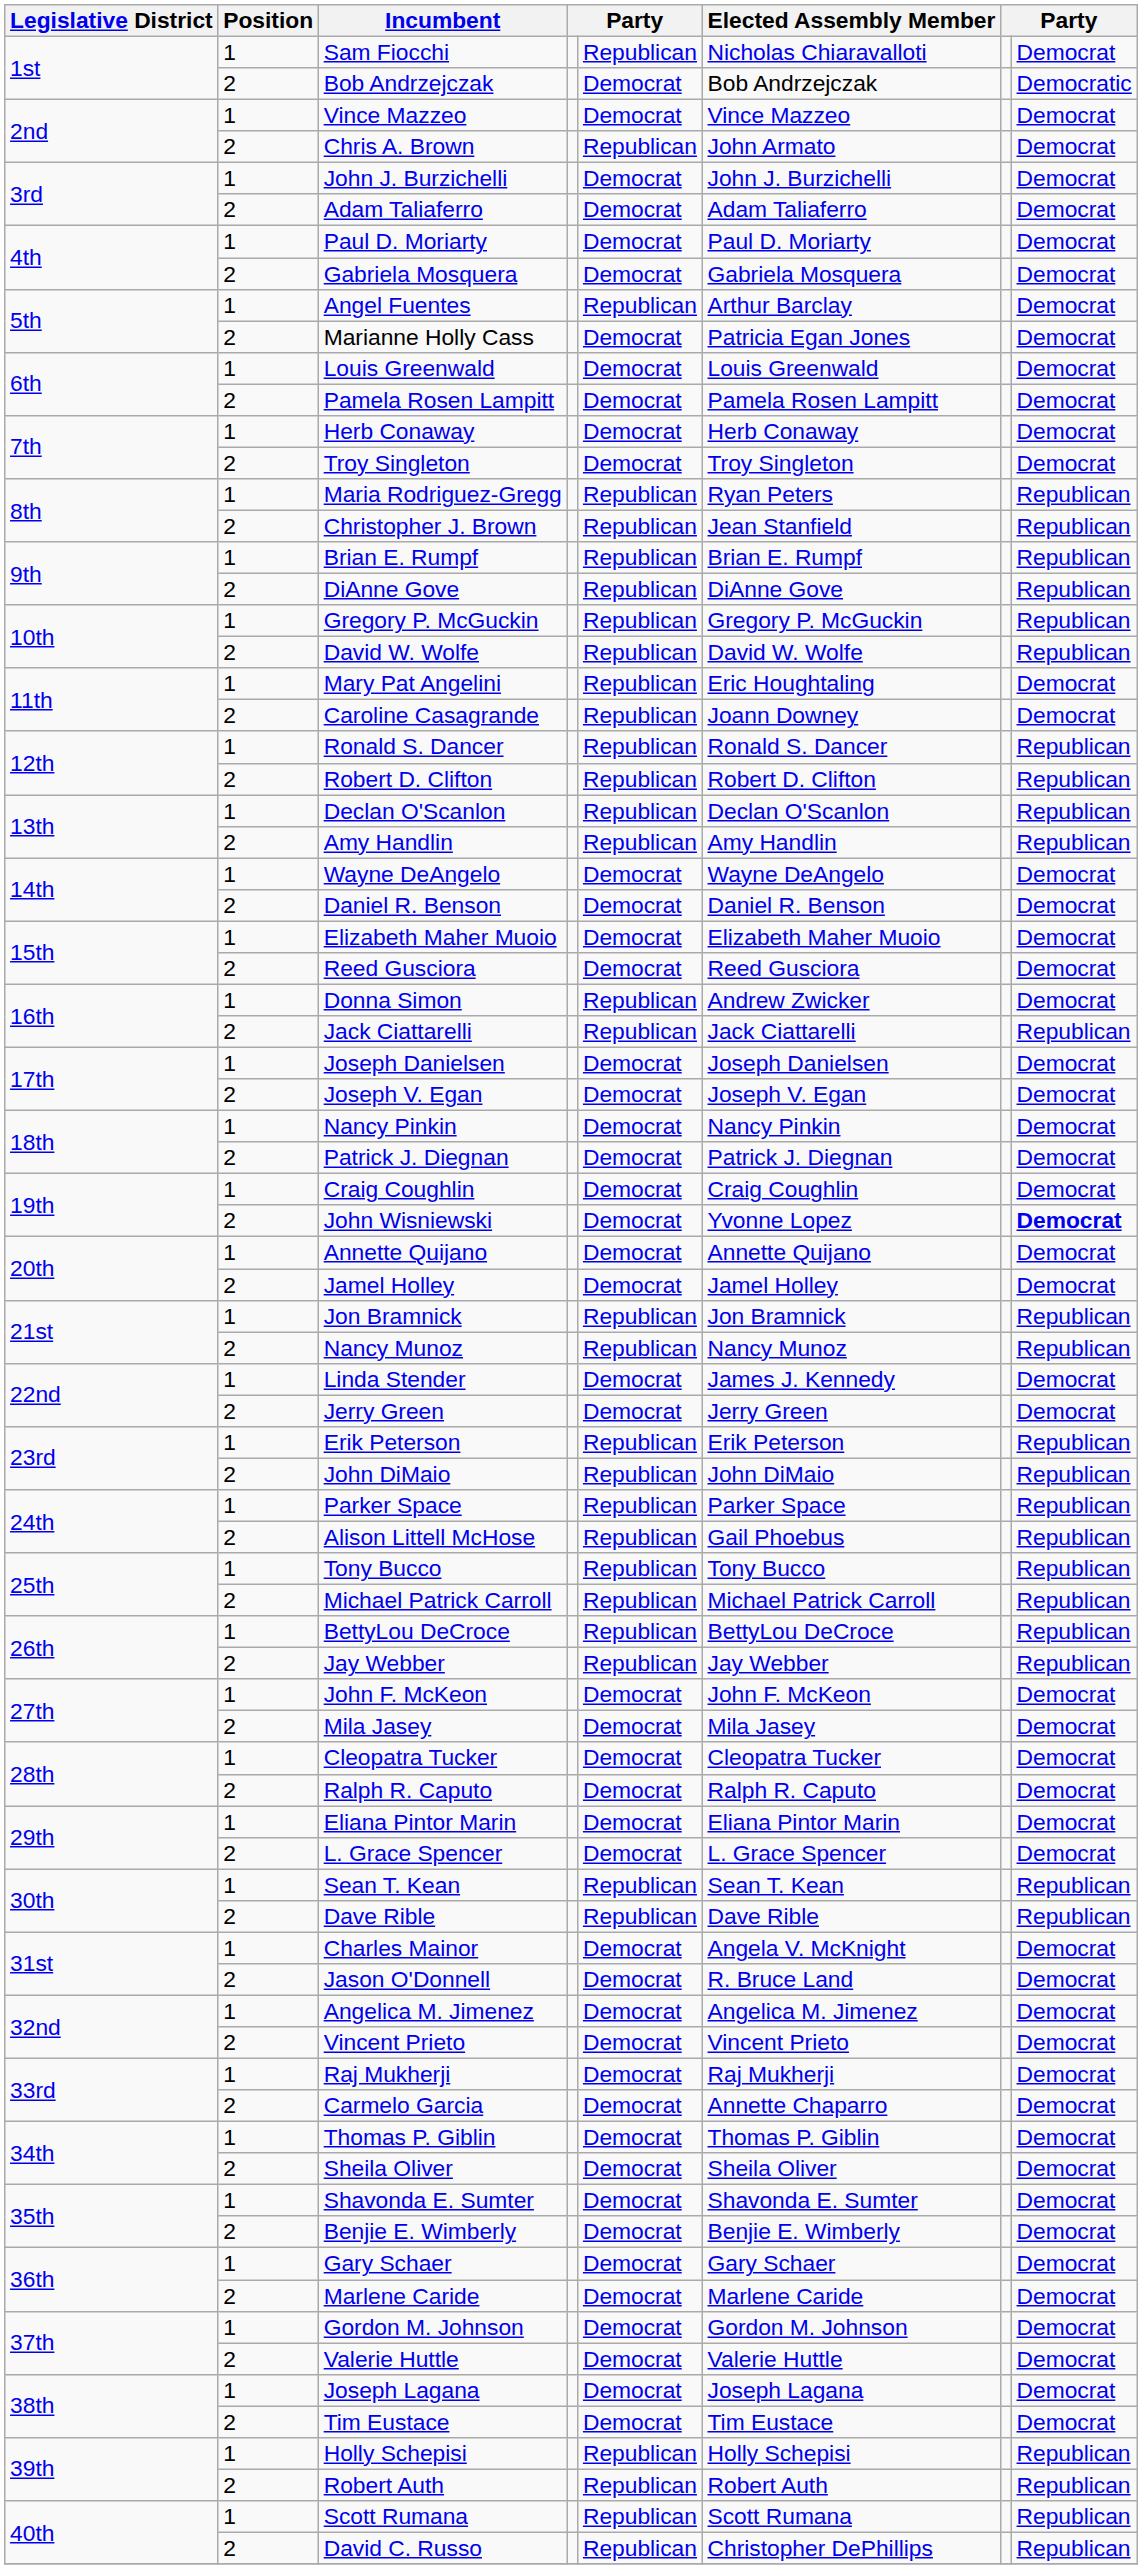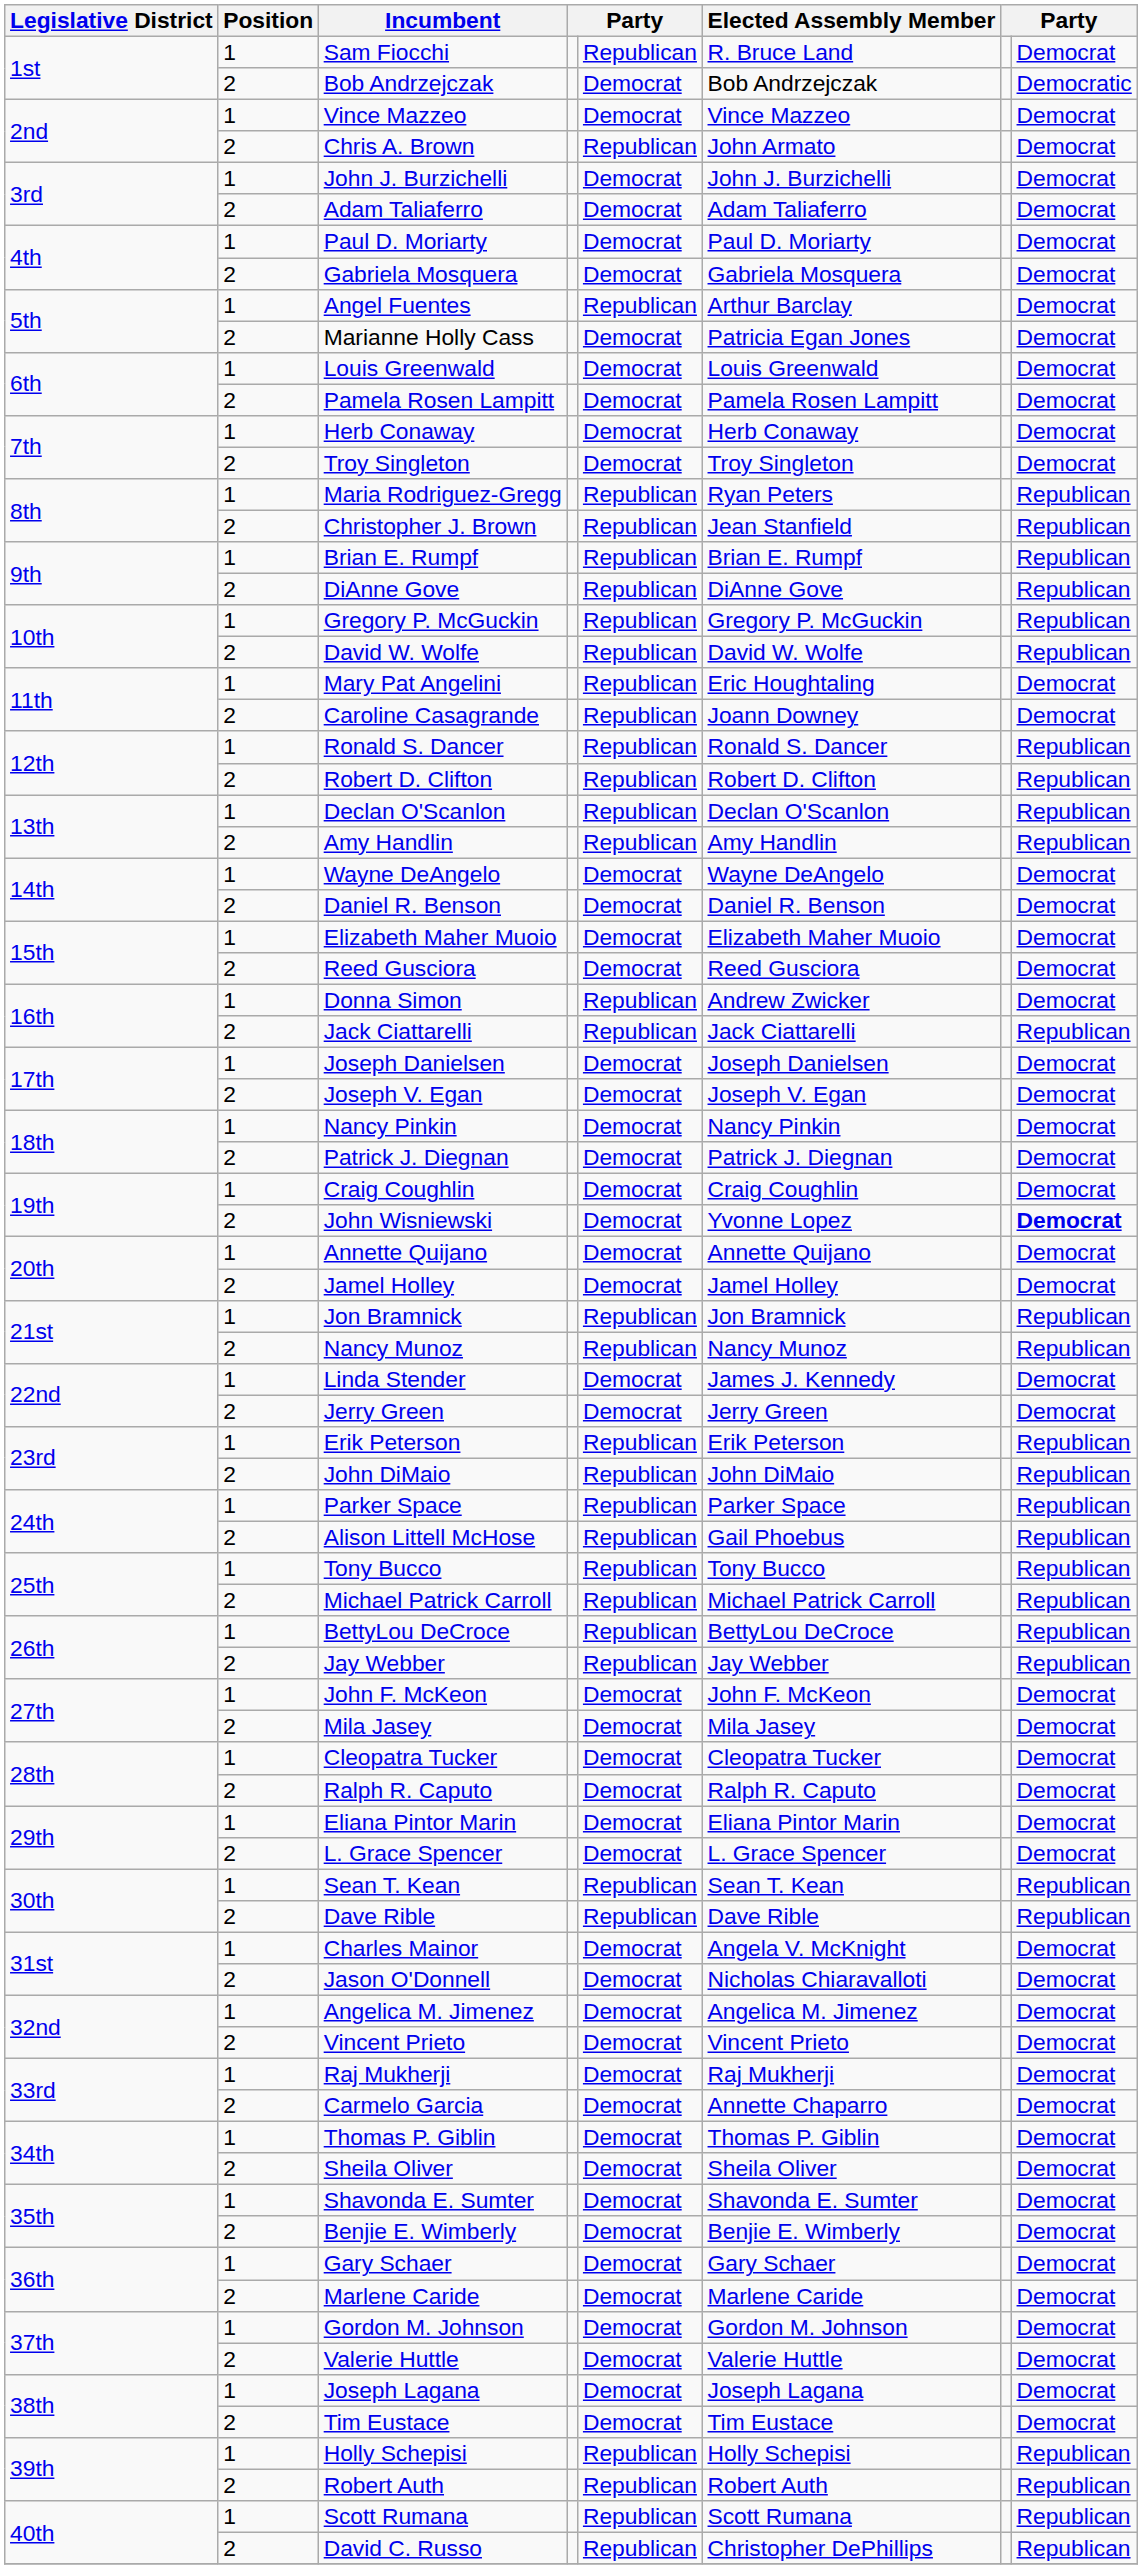(817, 52) Nicholas Chiaravalloti -> (780, 52) R. Bruce Land
(780, 1979) R. Bruce Land -> (817, 1979) Nicholas Chiaravalloti
